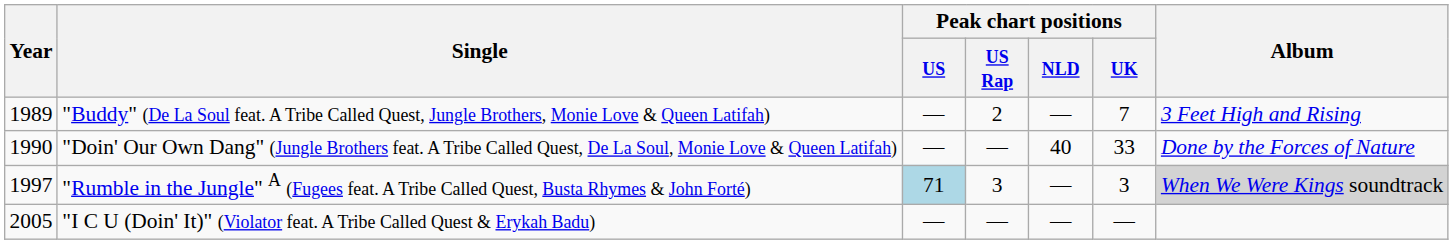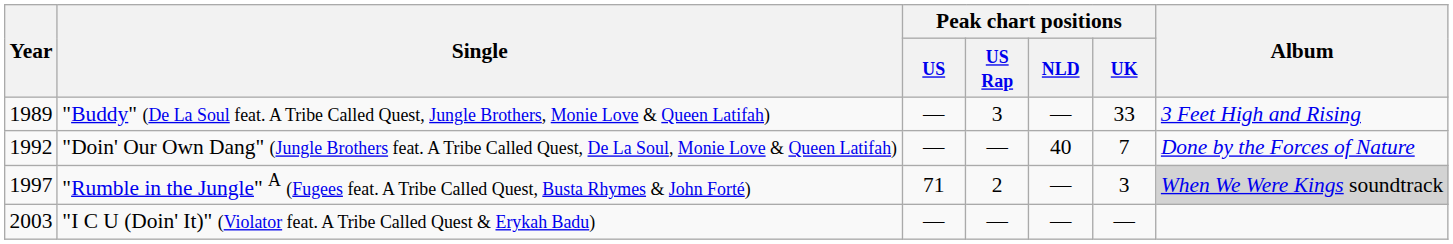(997, 113) 2 -> (997, 113) 3
(1124, 113) 7 -> (1124, 113) 33
(31, 147) 1990 -> (31, 147) 1992
(1124, 147) 33 -> (1124, 147) 7
(934, 184) lightblue background -> (934, 184) no background
(997, 184) 3 -> (997, 184) 2
(31, 221) 2005 -> (31, 221) 2003
